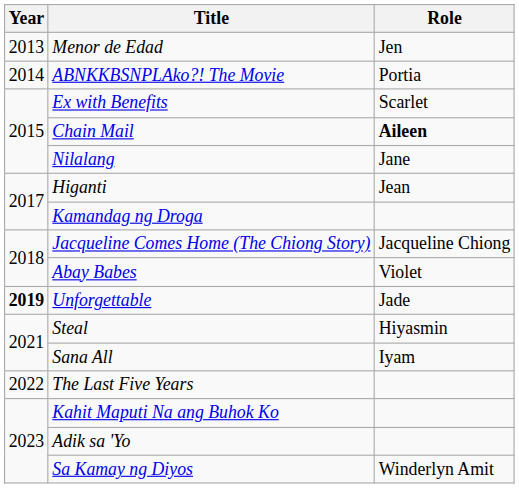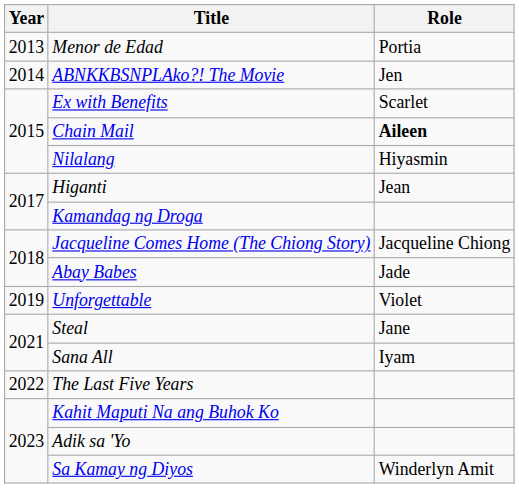(391, 46) Jen -> (400, 46) Portia
(400, 74) Portia -> (391, 74) Jen
(394, 159) Jane -> (413, 159) Hiyasmin
(400, 272) Violet -> (394, 272) Jade
(26, 300) bold -> (26, 300) normal
(394, 300) Jade -> (400, 300) Violet
(413, 328) Hiyasmin -> (394, 328) Jane
